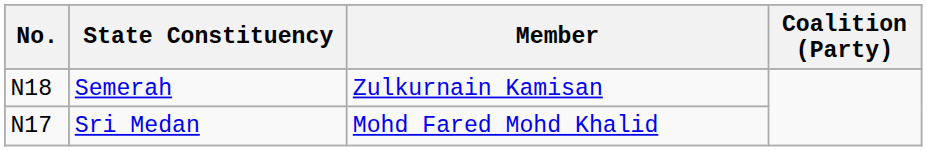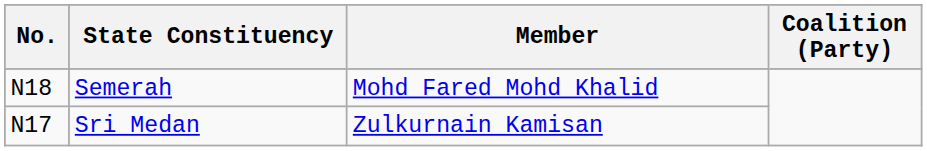(478, 88) Zulkurnain Kamisan -> (506, 88) Mohd Fared Mohd Khalid
(506, 126) Mohd Fared Mohd Khalid -> (478, 126) Zulkurnain Kamisan
